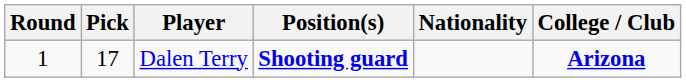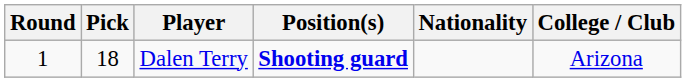(108, 58) 17 -> (108, 58) 18
(606, 58) bold -> (606, 58) normal
